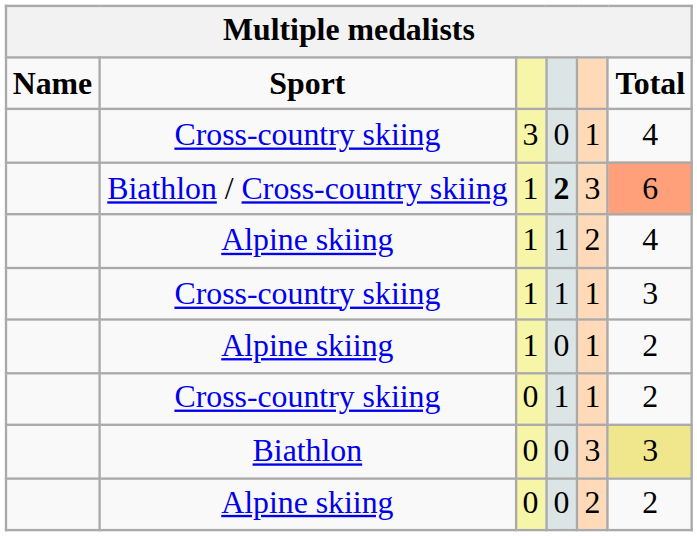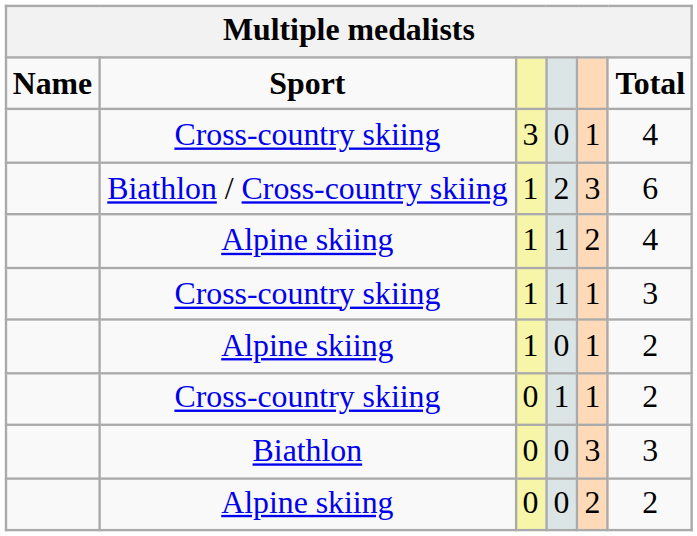(562, 188) bold -> (562, 188) normal
(650, 188) lightsalmon background -> (650, 188) no background
(650, 450) khaki background -> (650, 450) no background
